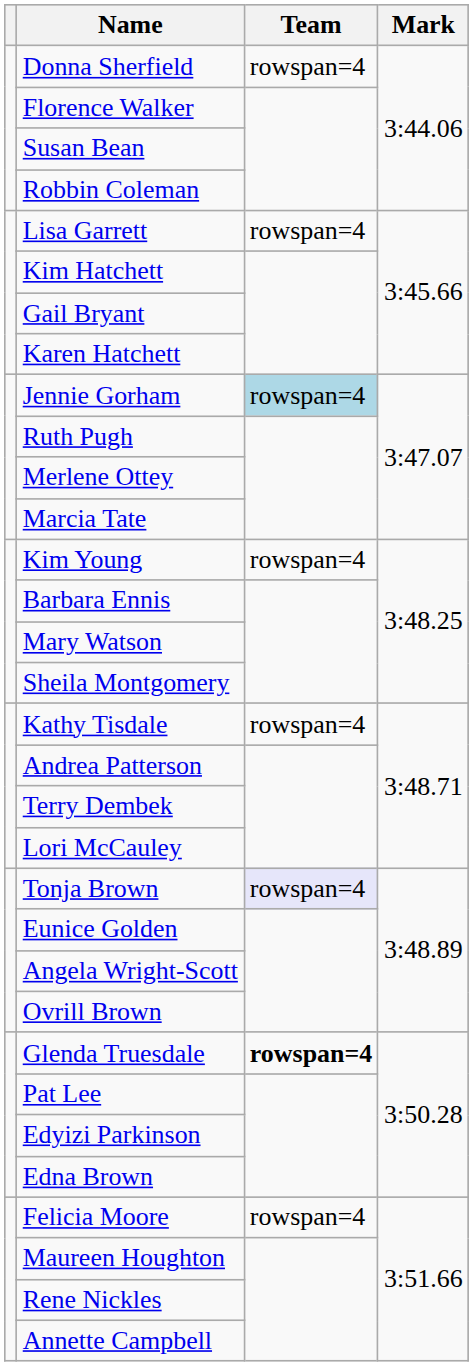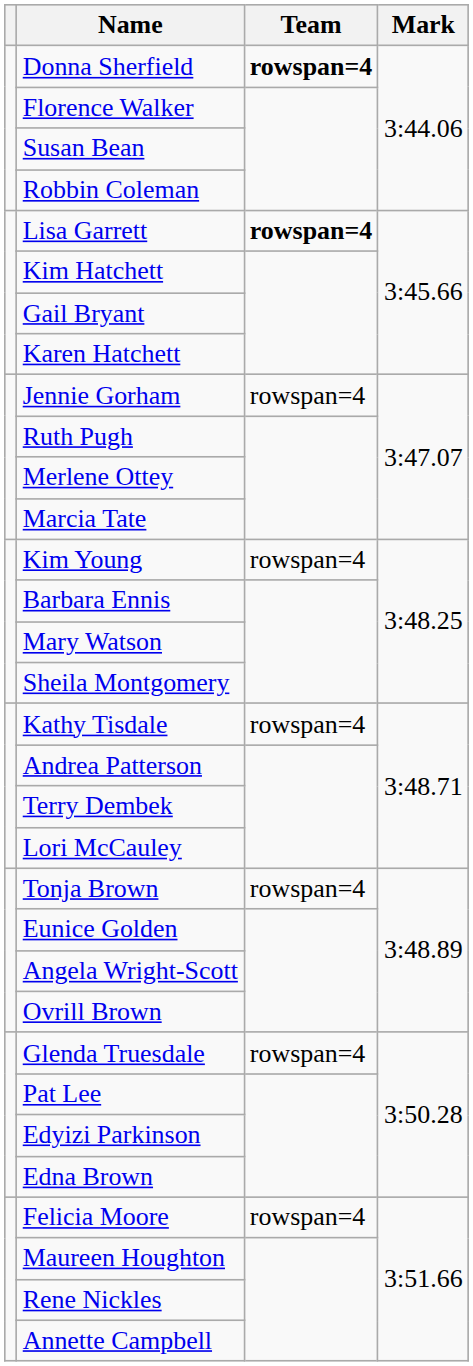(308, 66) normal -> (311, 66) bold
(308, 230) normal -> (311, 230) bold
(308, 395) lightblue background -> (308, 395) no background
(308, 888) lavender background -> (308, 888) no background
(311, 1052) bold -> (308, 1052) normal
